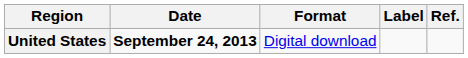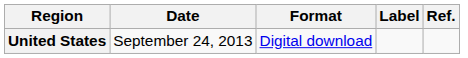(185, 41) bold -> (183, 41) normal
